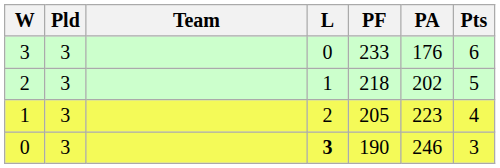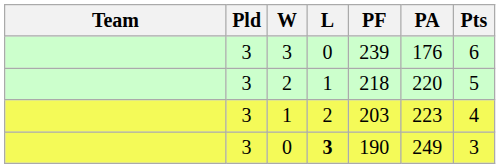columns swapped: (196, 20) <-> (25, 20)
(374, 52) 233 -> (374, 52) 239
(427, 83) 202 -> (427, 83) 220
(374, 115) 205 -> (374, 115) 203
(427, 147) 246 -> (427, 147) 249
